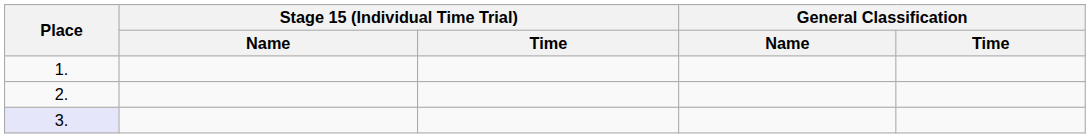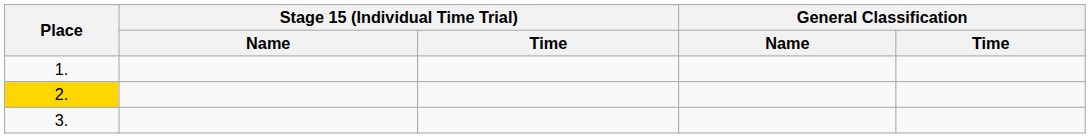(62, 95) no background -> (62, 95) gold background
(62, 121) lavender background -> (62, 121) no background
